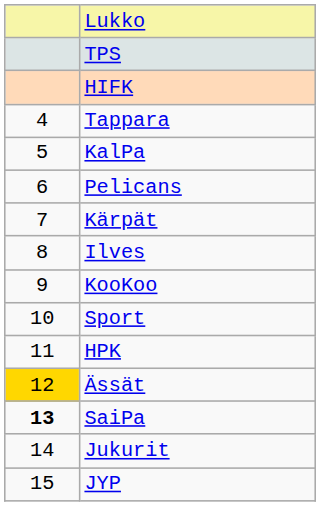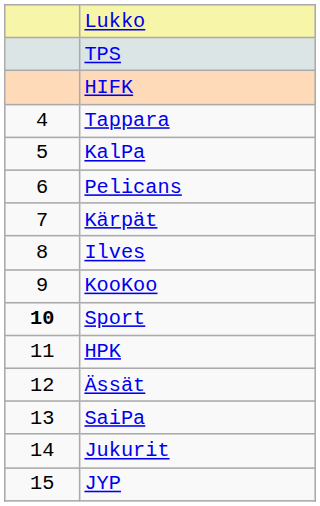(42, 319) normal -> (42, 319) bold
(42, 385) gold background -> (42, 385) no background
(42, 418) bold -> (42, 418) normal
